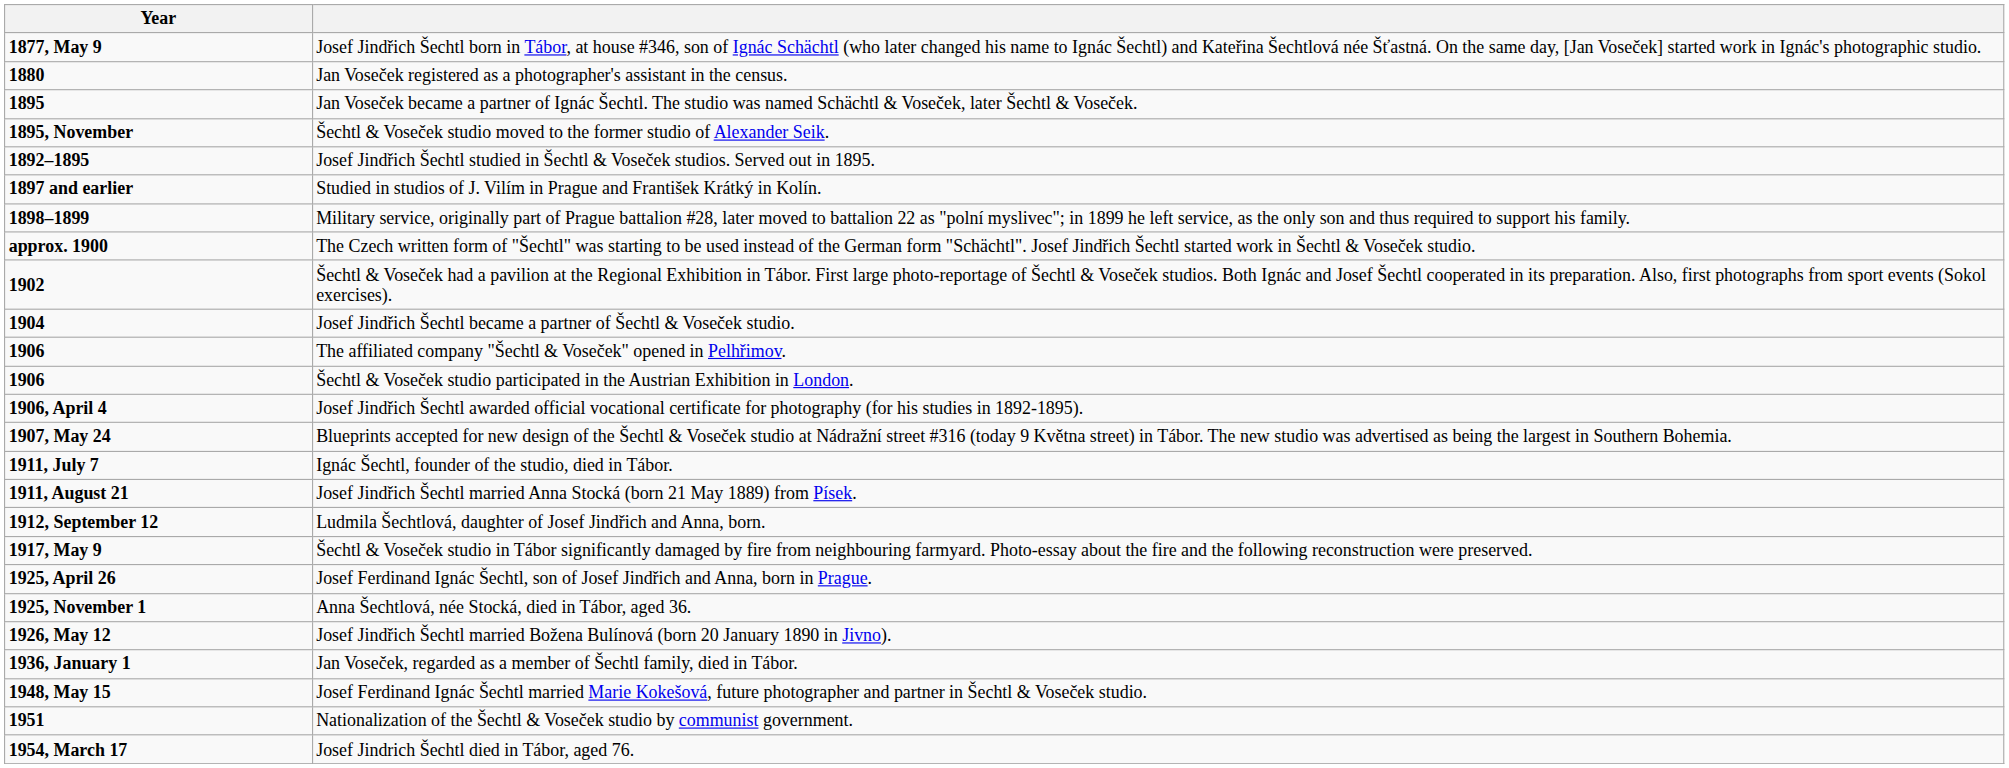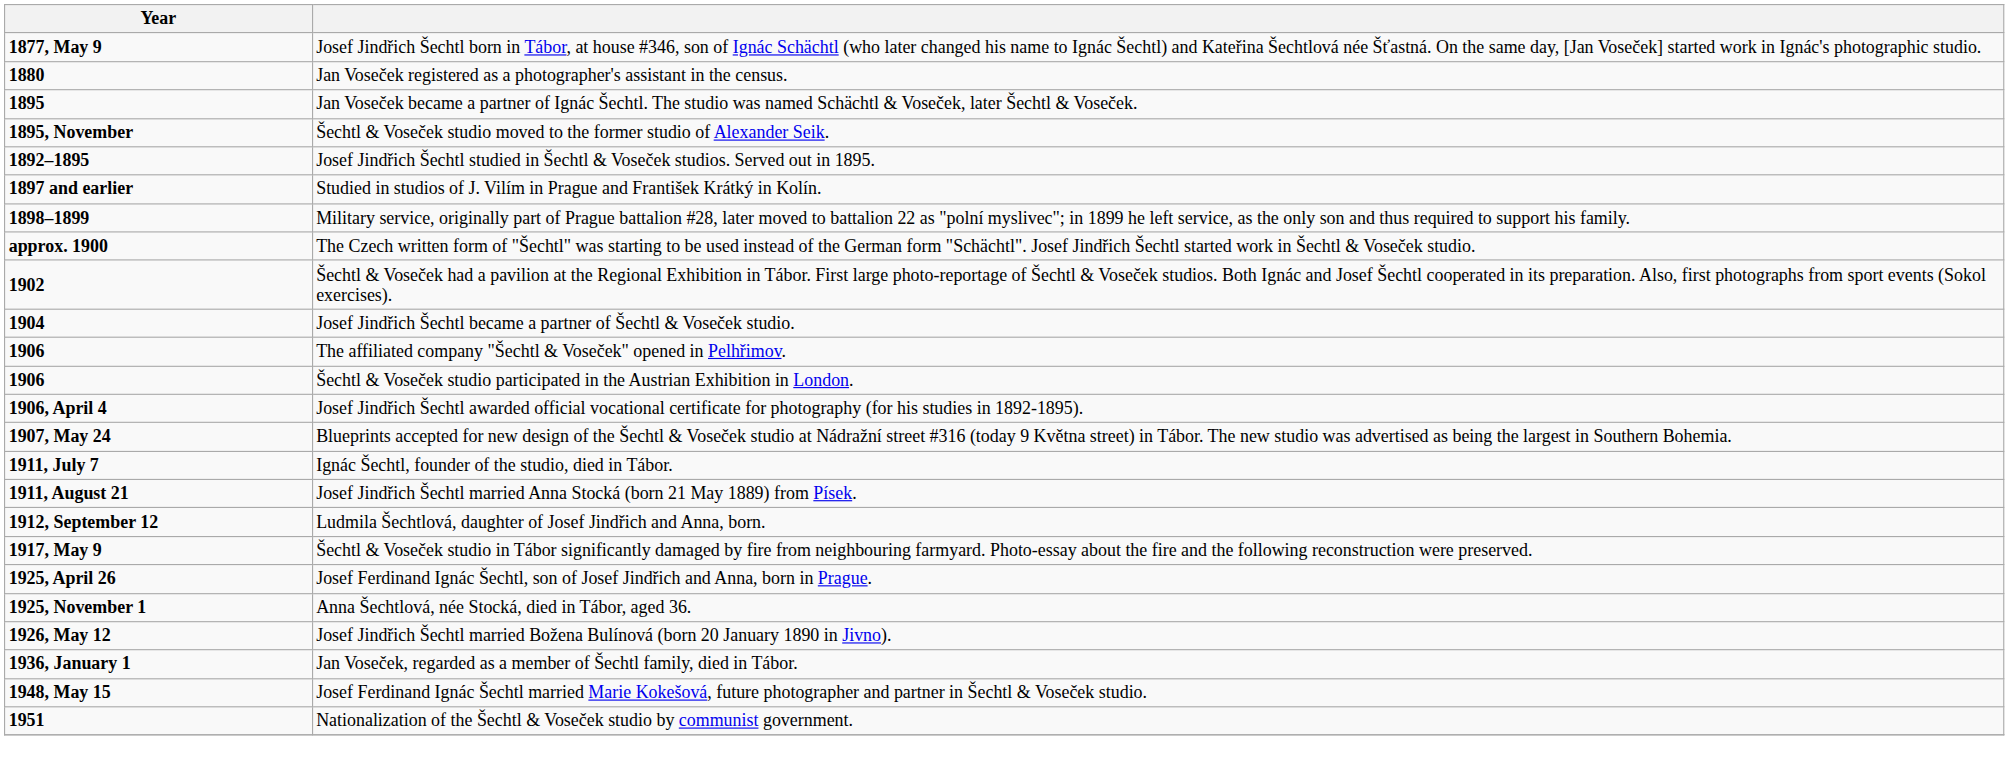- row: (475, 749)
